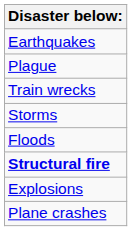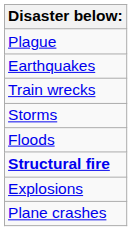(52, 41) Earthquakes -> (32, 41) Plague
(32, 66) Plague -> (52, 66) Earthquakes
